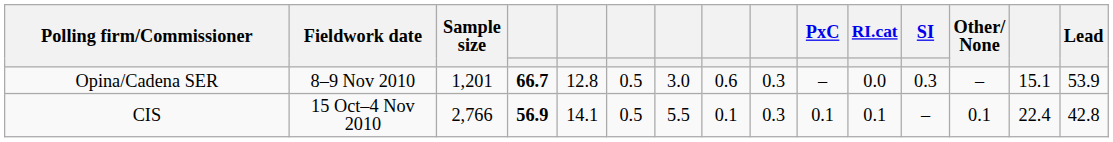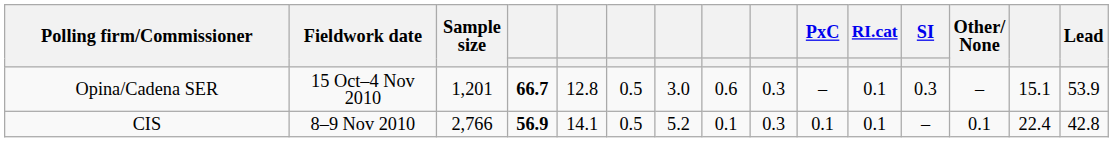(363, 80) 8–9 Nov 2010 -> (363, 89) 15 Oct–4 Nov 2010
(875, 80) 0.0 -> (875, 89) 0.1
(363, 115) 15 Oct–4 Nov 2010 -> (363, 124) 8–9 Nov 2010
(678, 115) 5.5 -> (678, 124) 5.2
